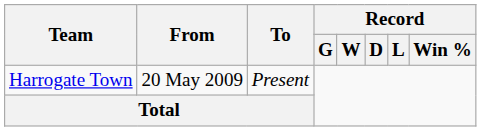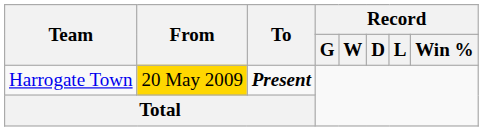(192, 79) no background -> (192, 79) gold background
(280, 79) normal -> (281, 79) bold
